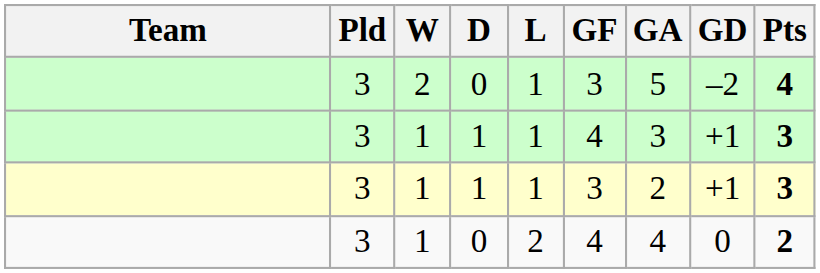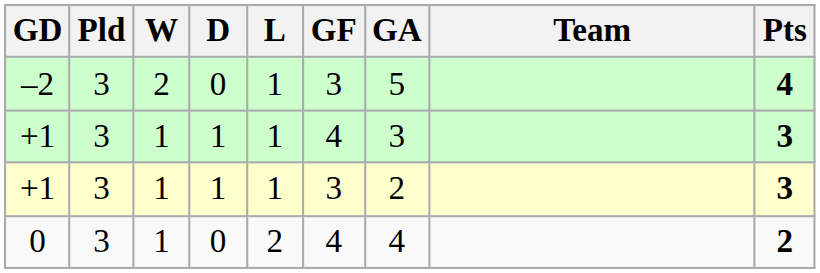columns swapped: (168, 30) <-> (723, 30)
